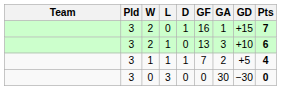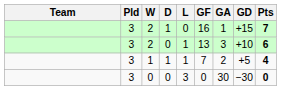columns swapped: (185, 12) <-> (168, 12)
